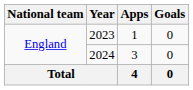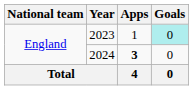(170, 34) no background -> (170, 34) paleturquoise background
(134, 54) normal -> (134, 54) bold
